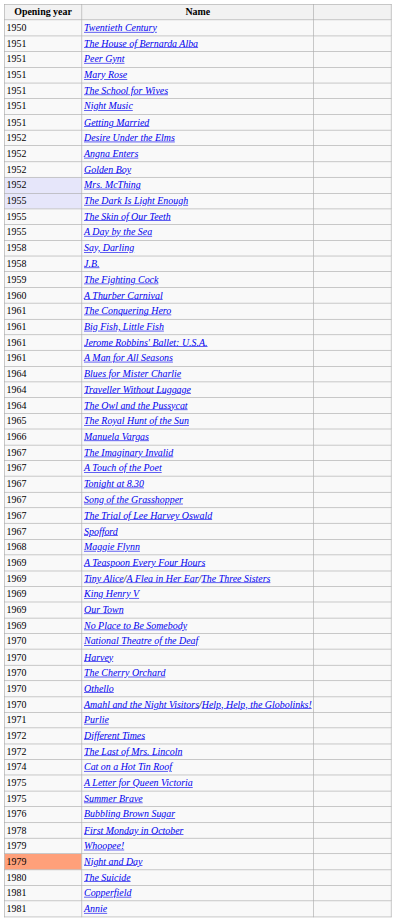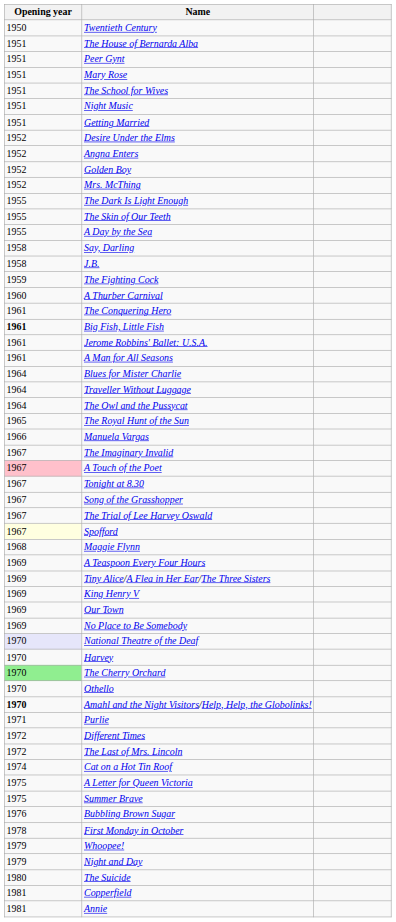(17, 185) lavender background -> (17, 185) no background
(17, 201) lavender background -> (17, 201) no background
(17, 327) normal -> (17, 327) bold
(17, 468) no background -> (17, 468) pink background
(17, 531) no background -> (17, 531) lightyellow background
(17, 641) no background -> (17, 641) lavender background
(17, 673) no background -> (17, 673) lightgreen background
(17, 704) normal -> (17, 704) bold
(17, 861) lightsalmon background -> (17, 861) no background
